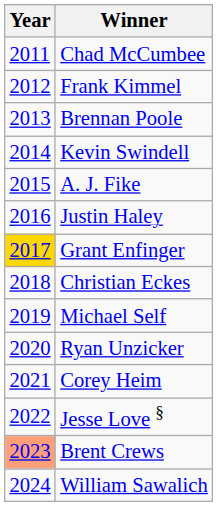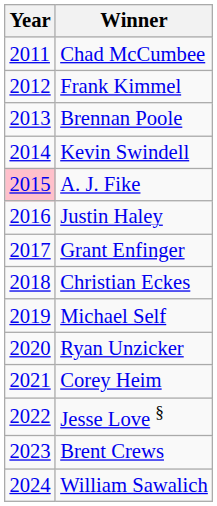(30, 184) no background -> (30, 184) pink background
(30, 250) gold background -> (30, 250) no background
(30, 451) lightsalmon background -> (30, 451) no background
